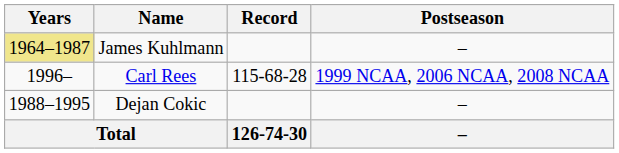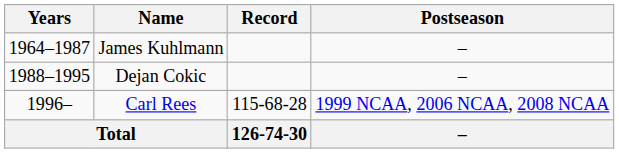(49, 47) khaki background -> (49, 47) no background
rows swapped: (161, 104) <-> (161, 76)
